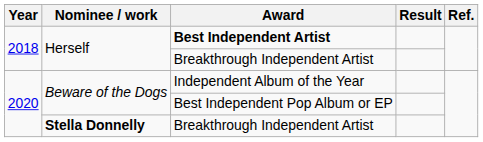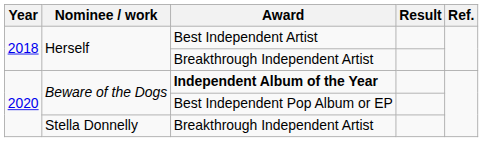(252, 37) bold -> (246, 37) normal
(269, 81) normal -> (276, 81) bold
(95, 125) bold -> (91, 125) normal
